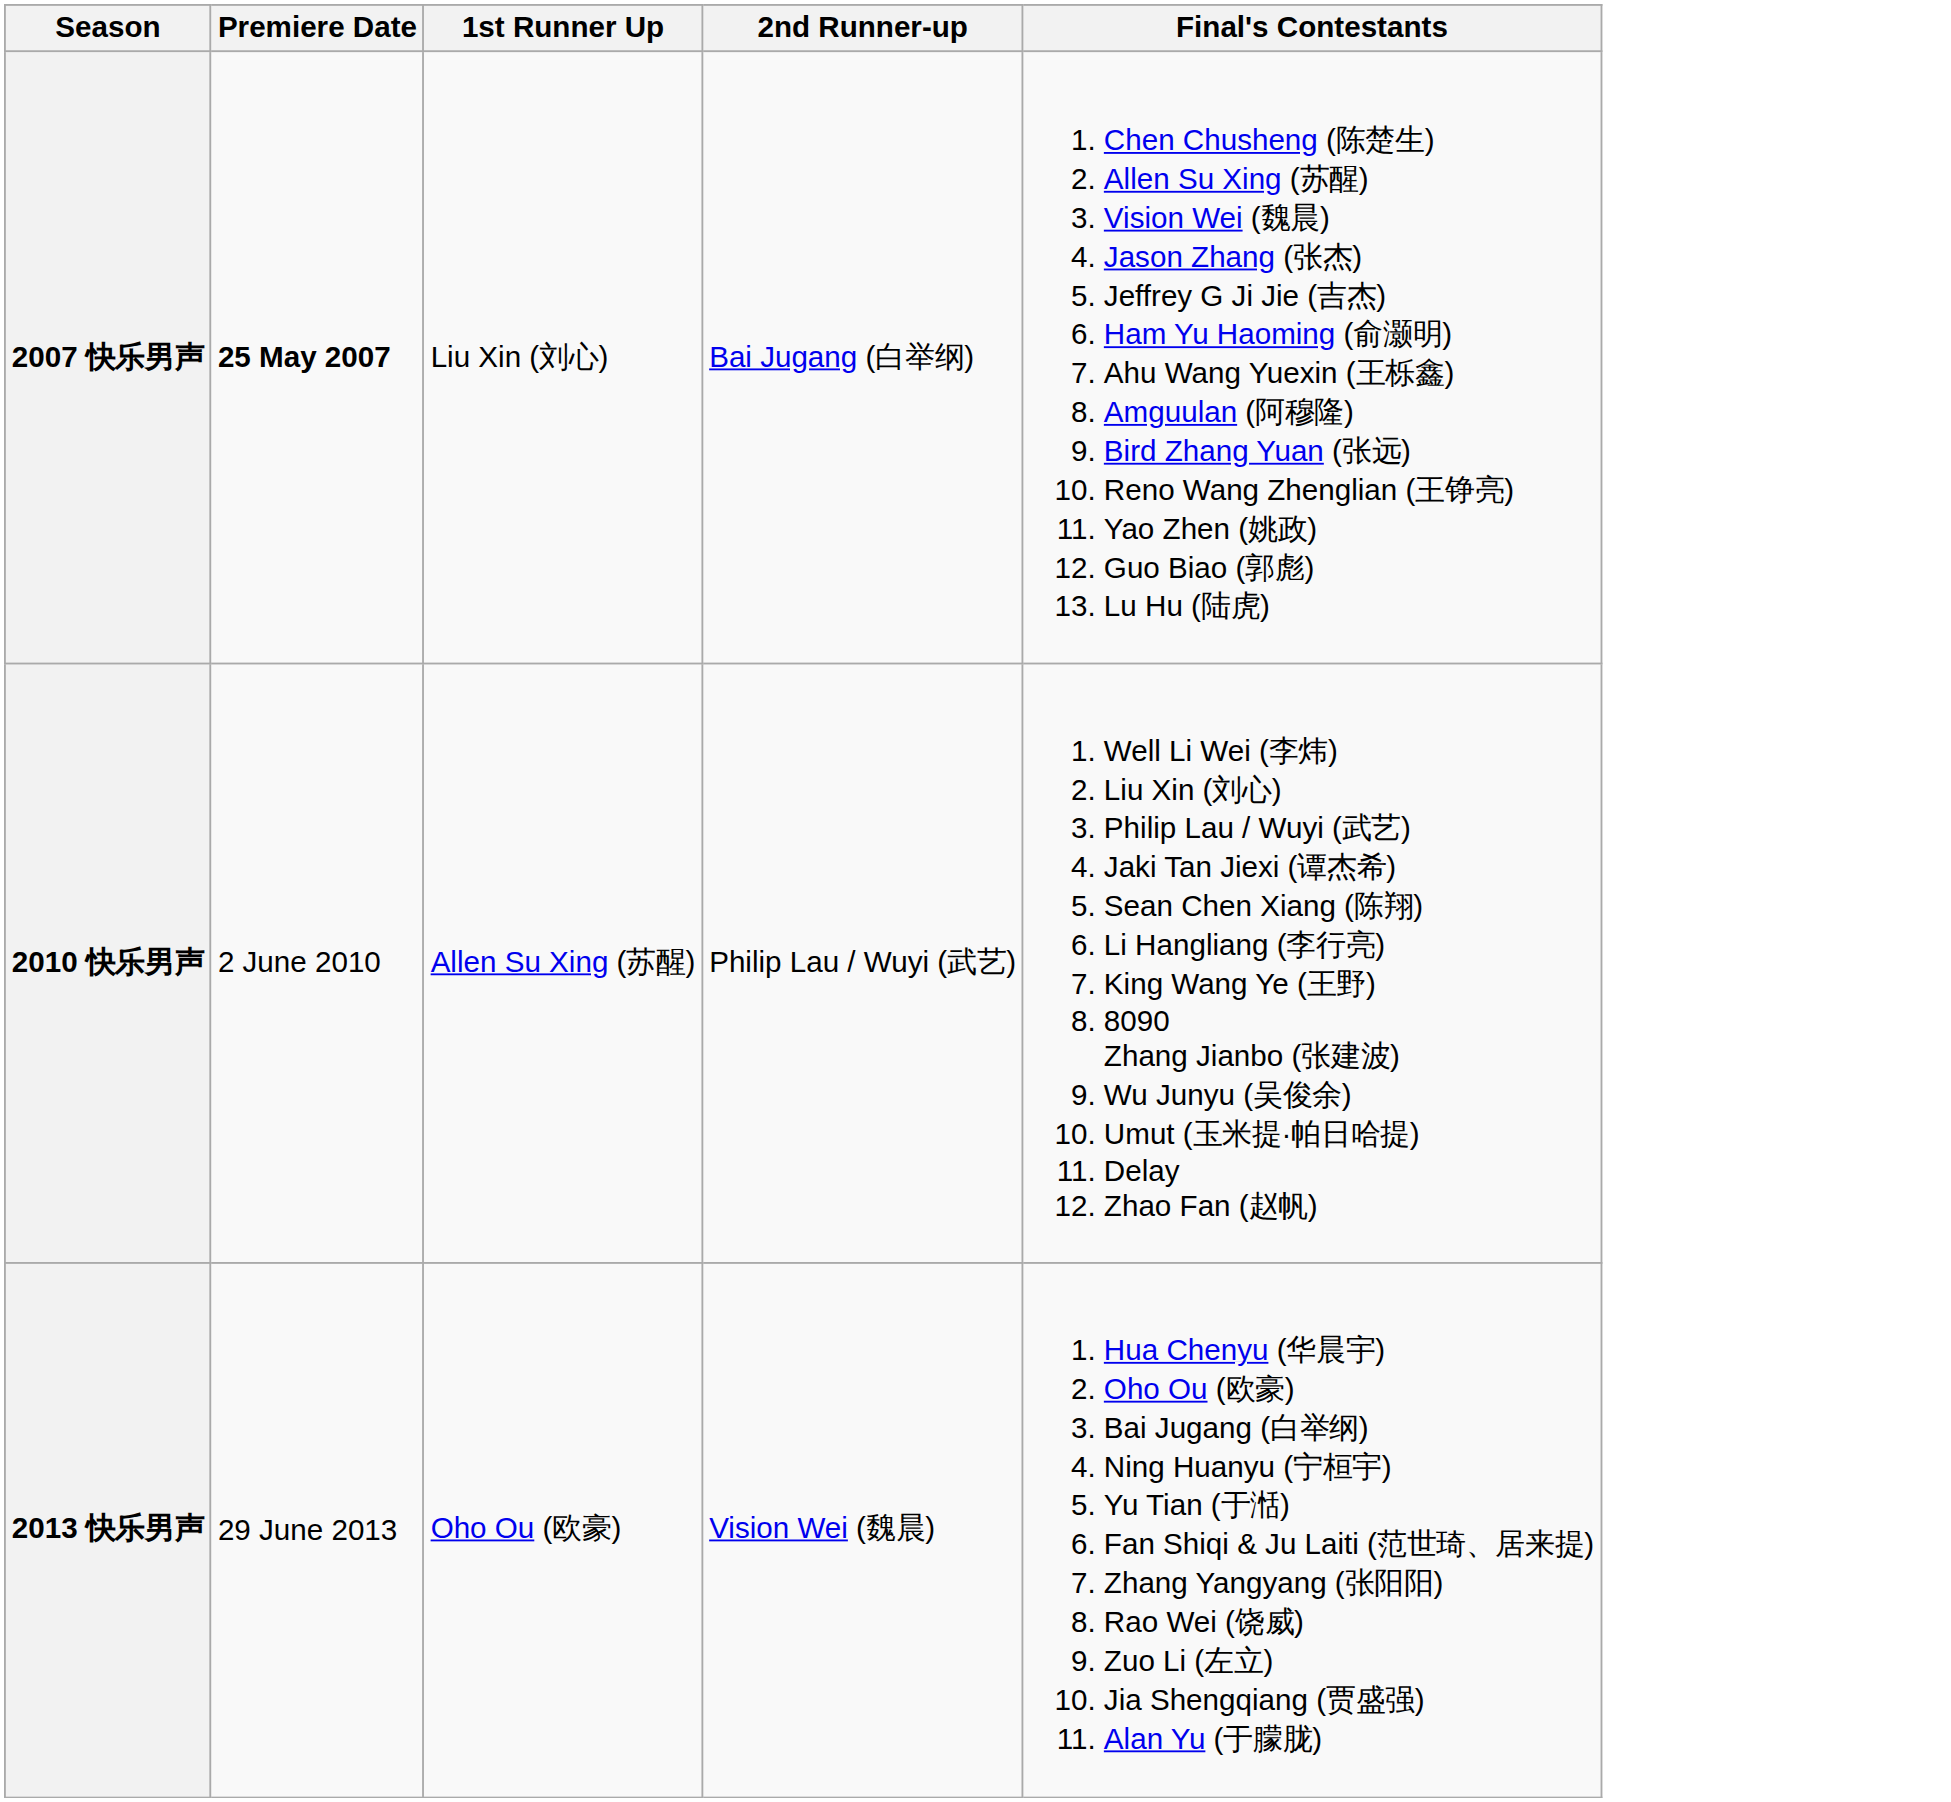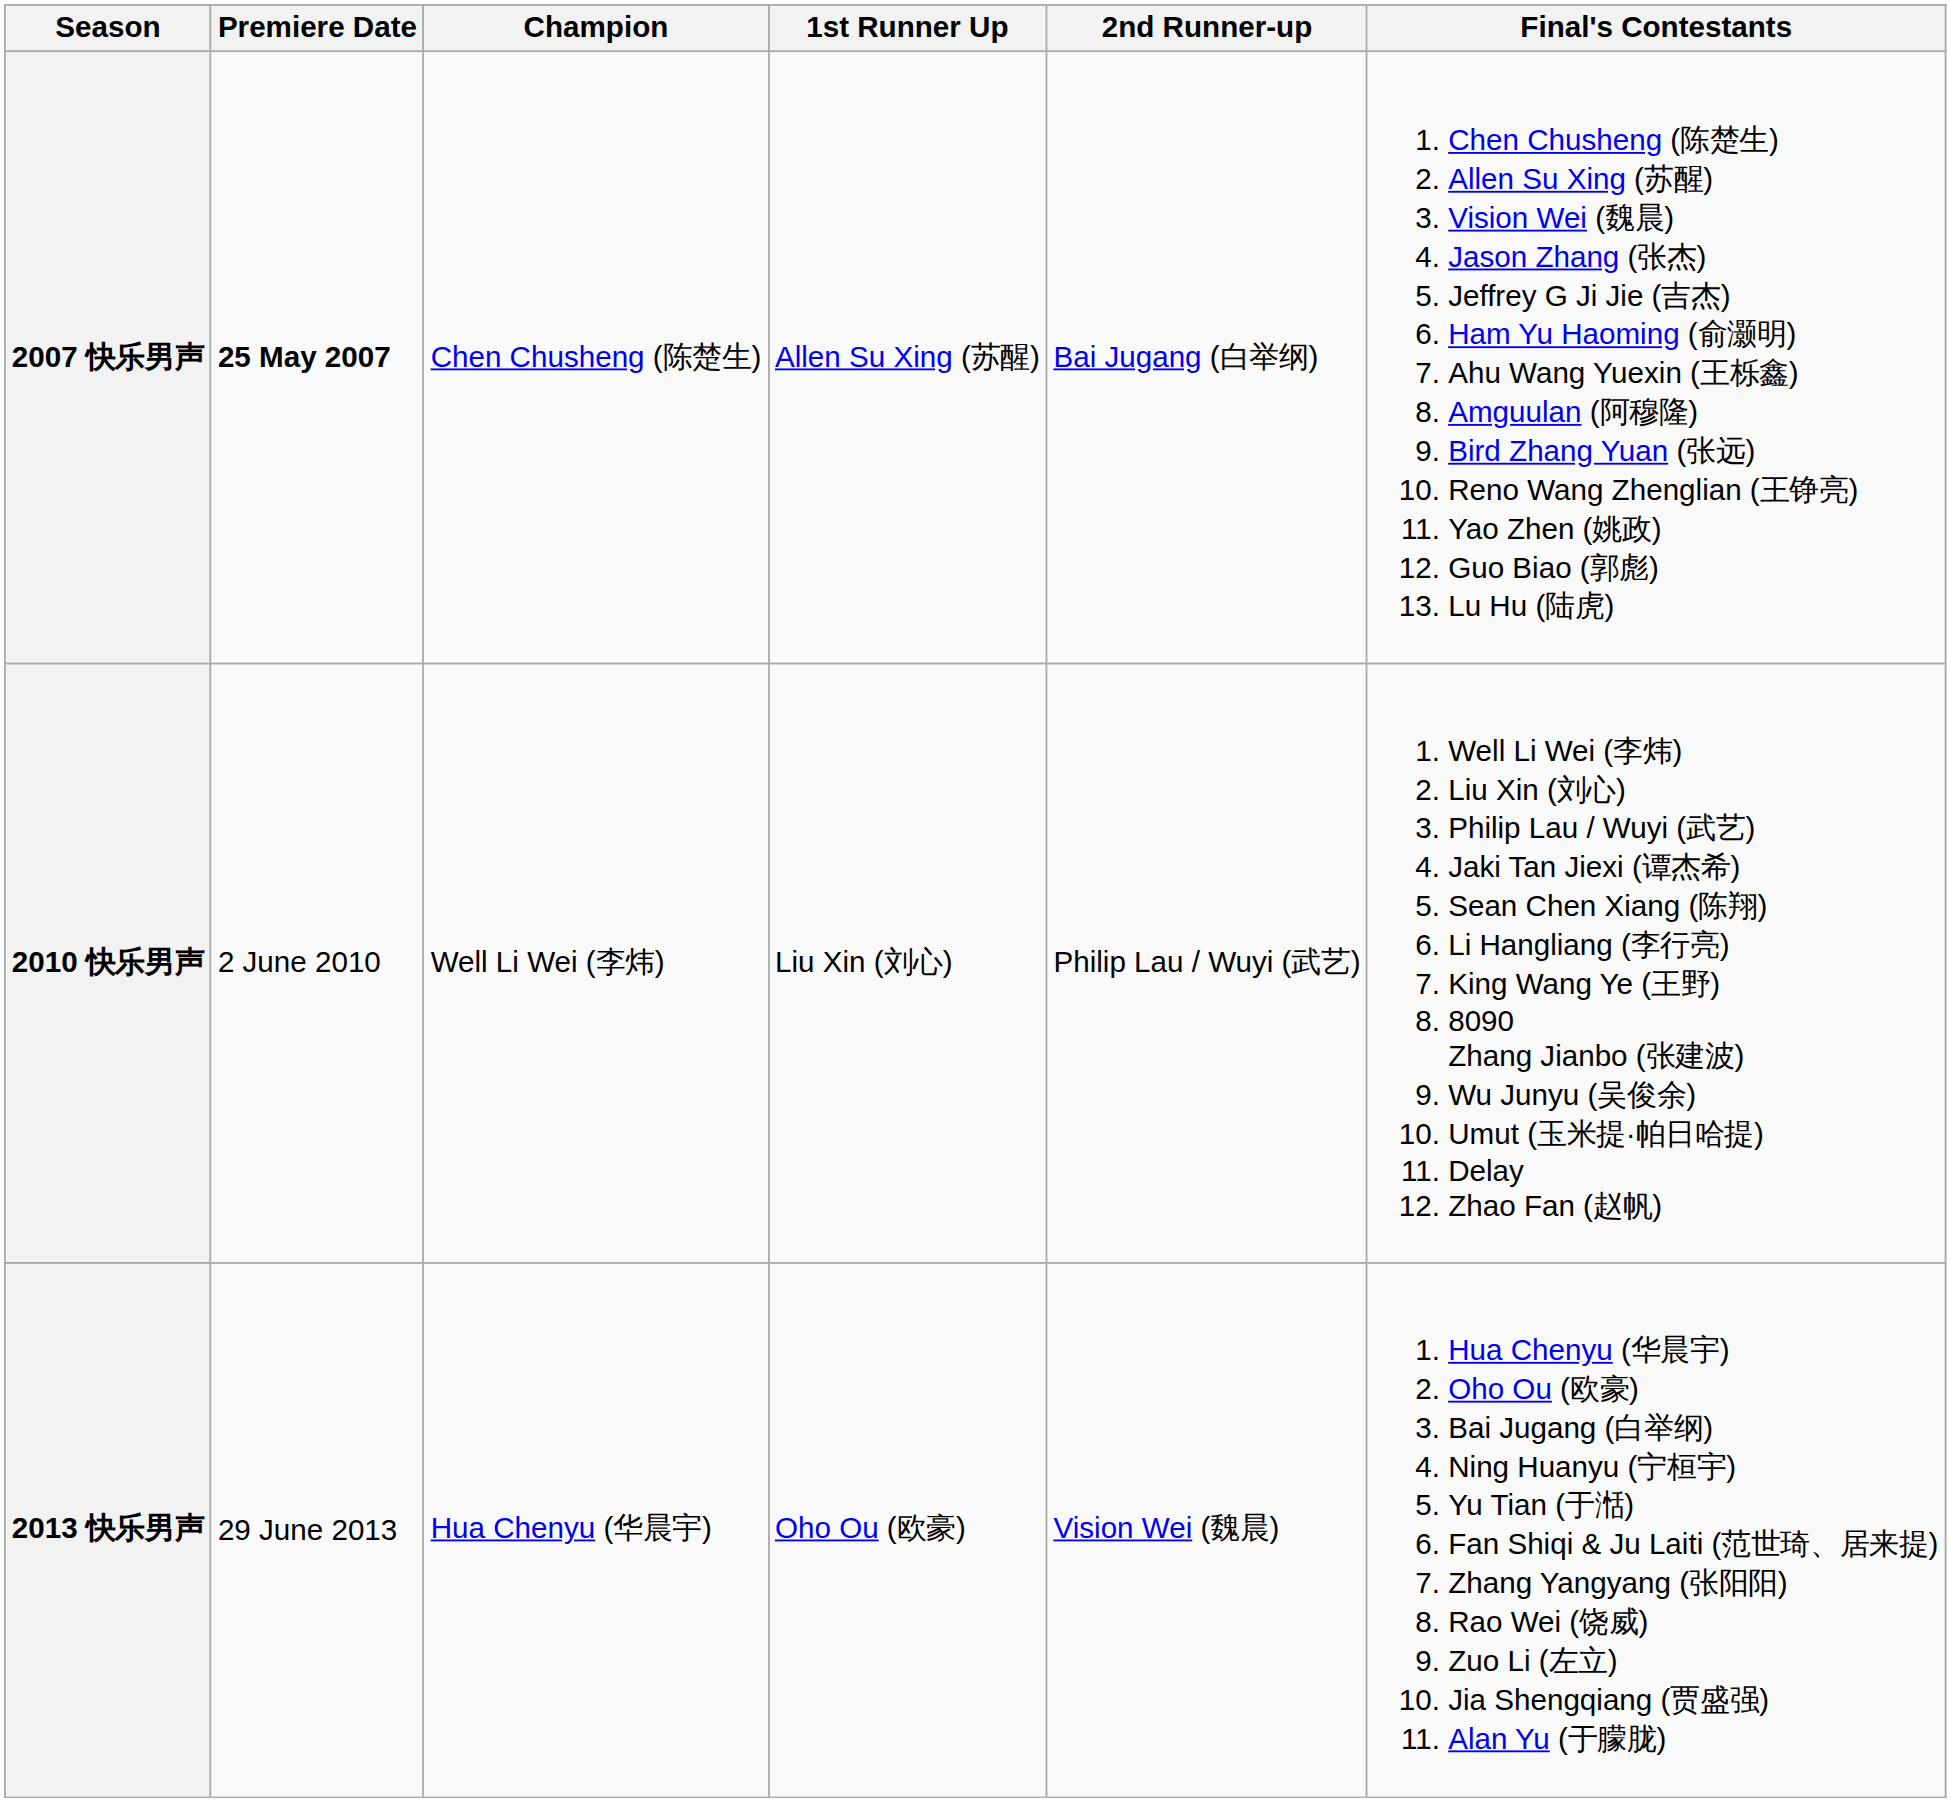+ column: (596, 27)
(519, 356) Liu Xin (刘心) -> (907, 356) Allen Su Xing (苏醒)
(563, 961) Allen Su Xing (苏醒) -> (864, 961) Liu Xin (刘心)
